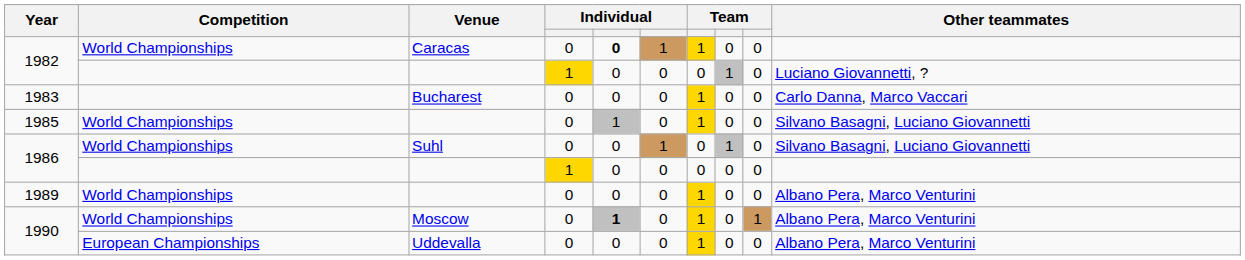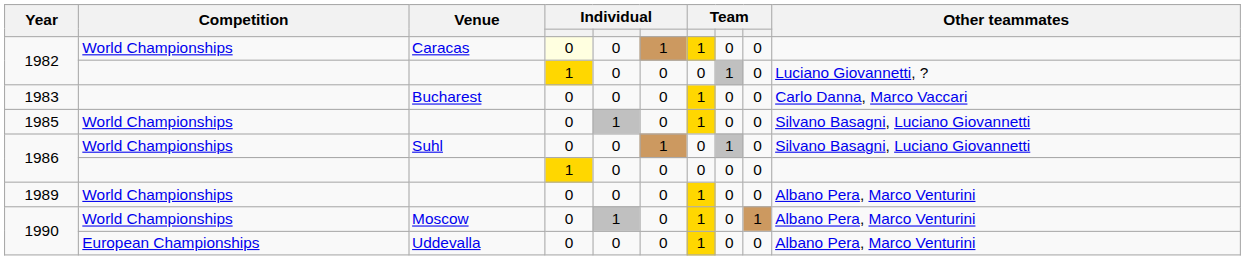(569, 49) no background -> (569, 49) lightyellow background
(616, 49) bold -> (616, 49) normal
(616, 219) bold -> (616, 219) normal
